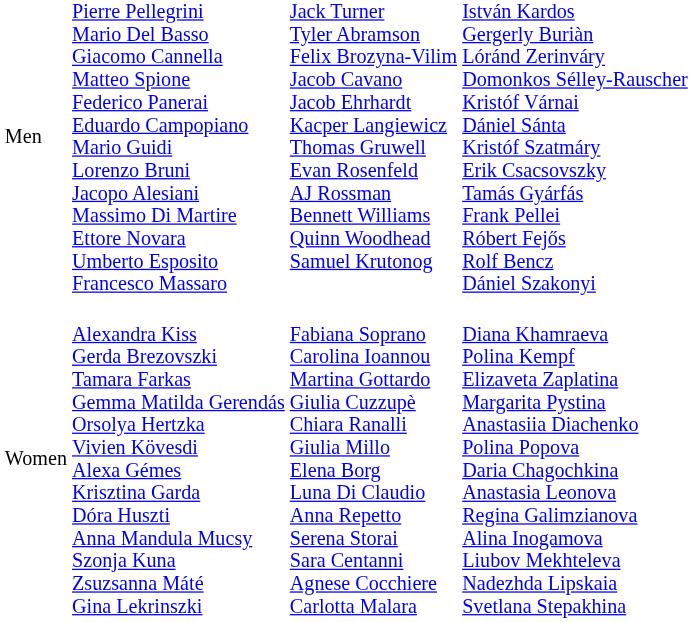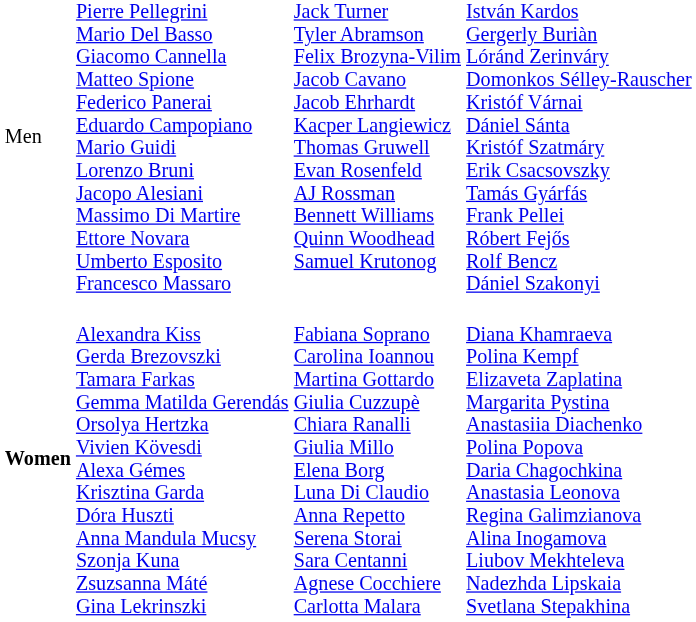(36, 458) normal -> (38, 458) bold
